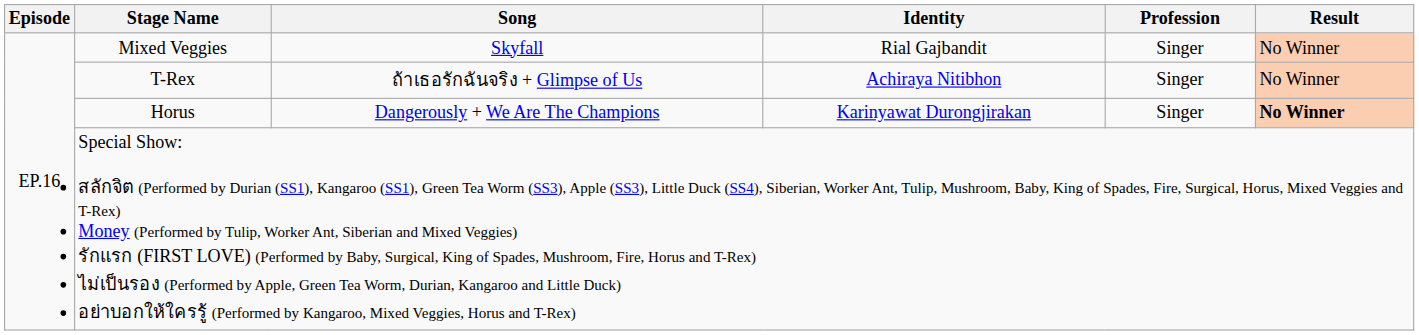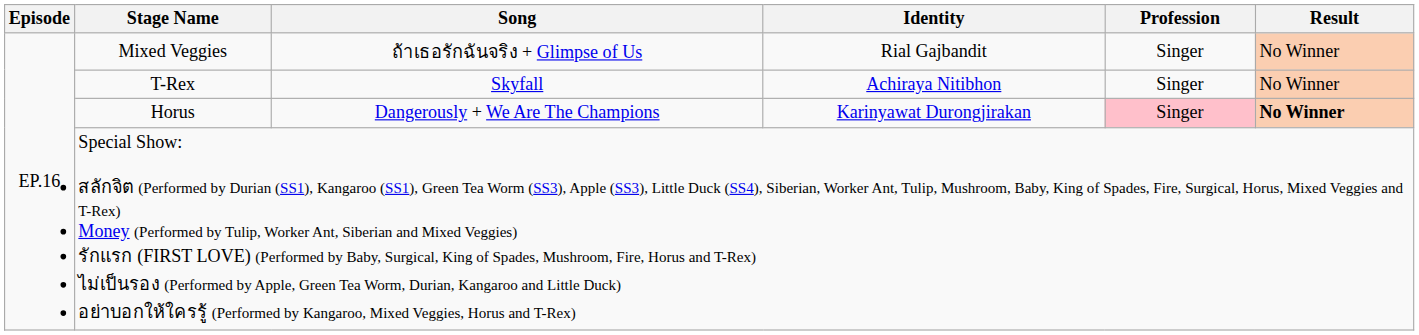(517, 47) Skyfall -> (517, 52) ถ้าเธอรักฉันจริง + Glimpse of Us
(517, 80) ถ้าเธอรักฉันจริง + Glimpse of Us -> (517, 84) Skyfall
(1180, 112) no background -> (1180, 112) pink background
